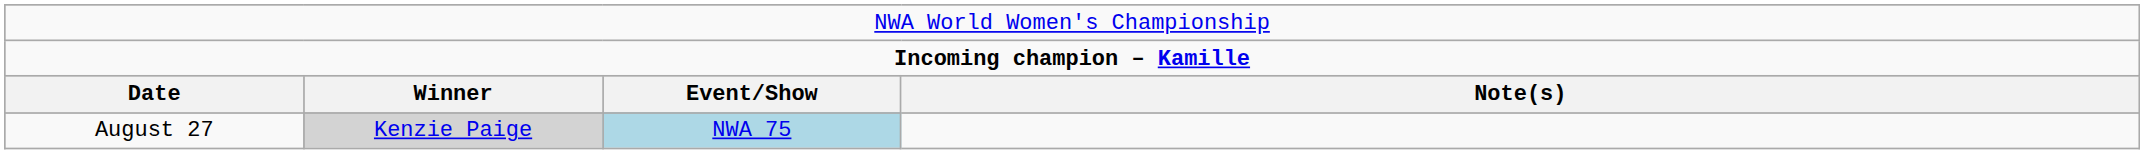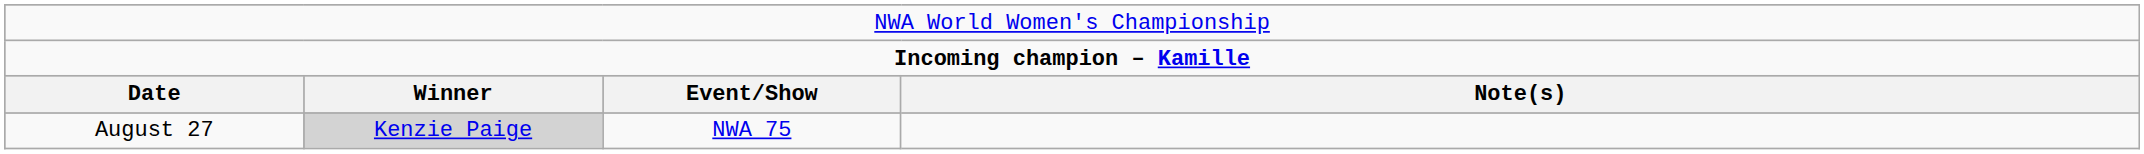(752, 130) lightblue background -> (752, 130) no background
